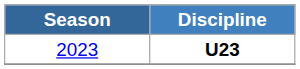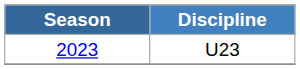(222, 50) bold -> (222, 50) normal
